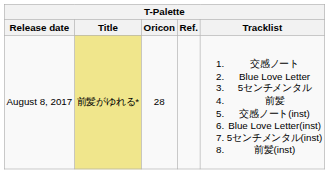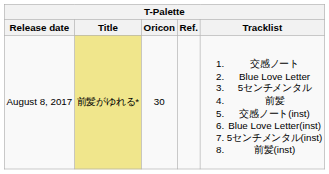(159, 102) 28 -> (159, 102) 30
